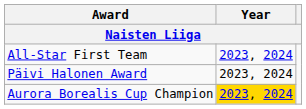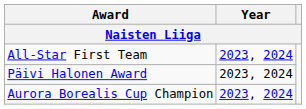(256, 94) gold background -> (256, 94) no background
